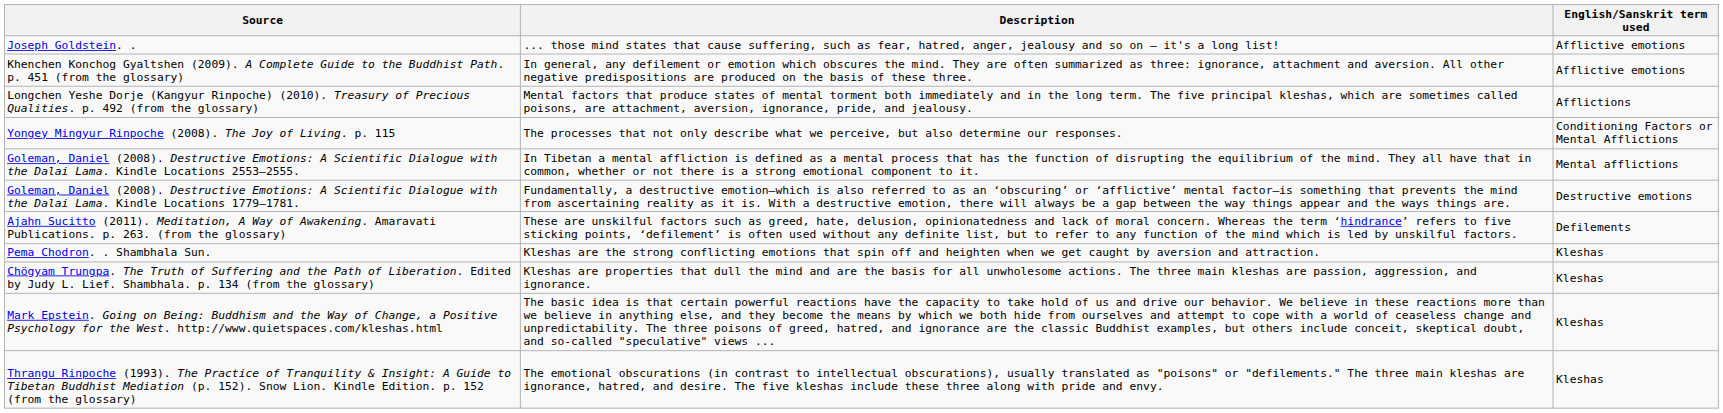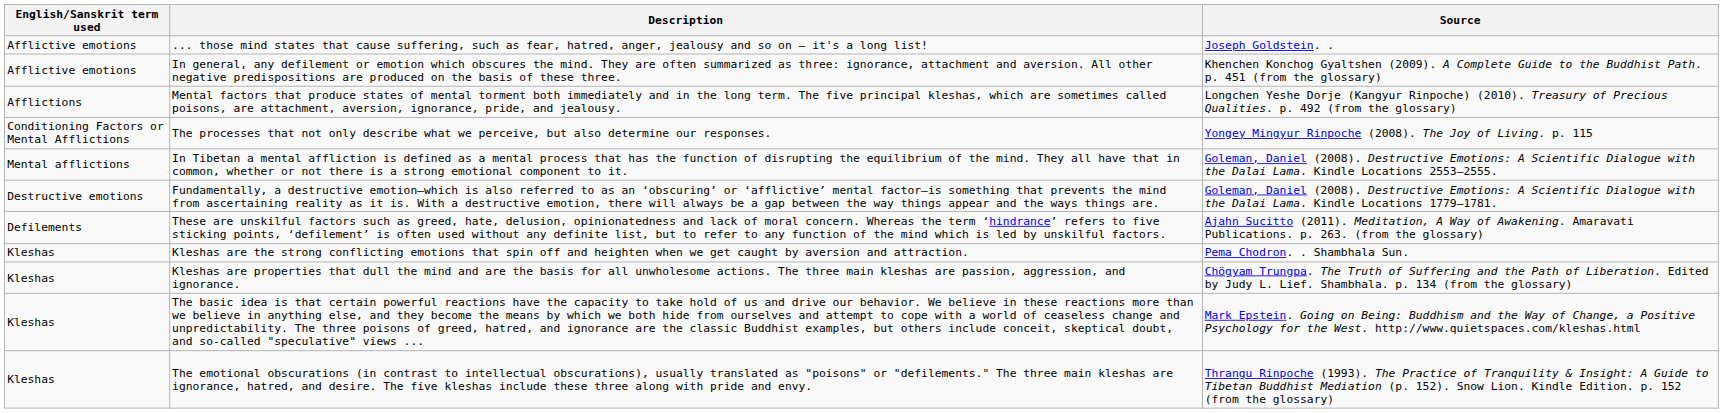columns swapped: (1636, 20) <-> (263, 20)
